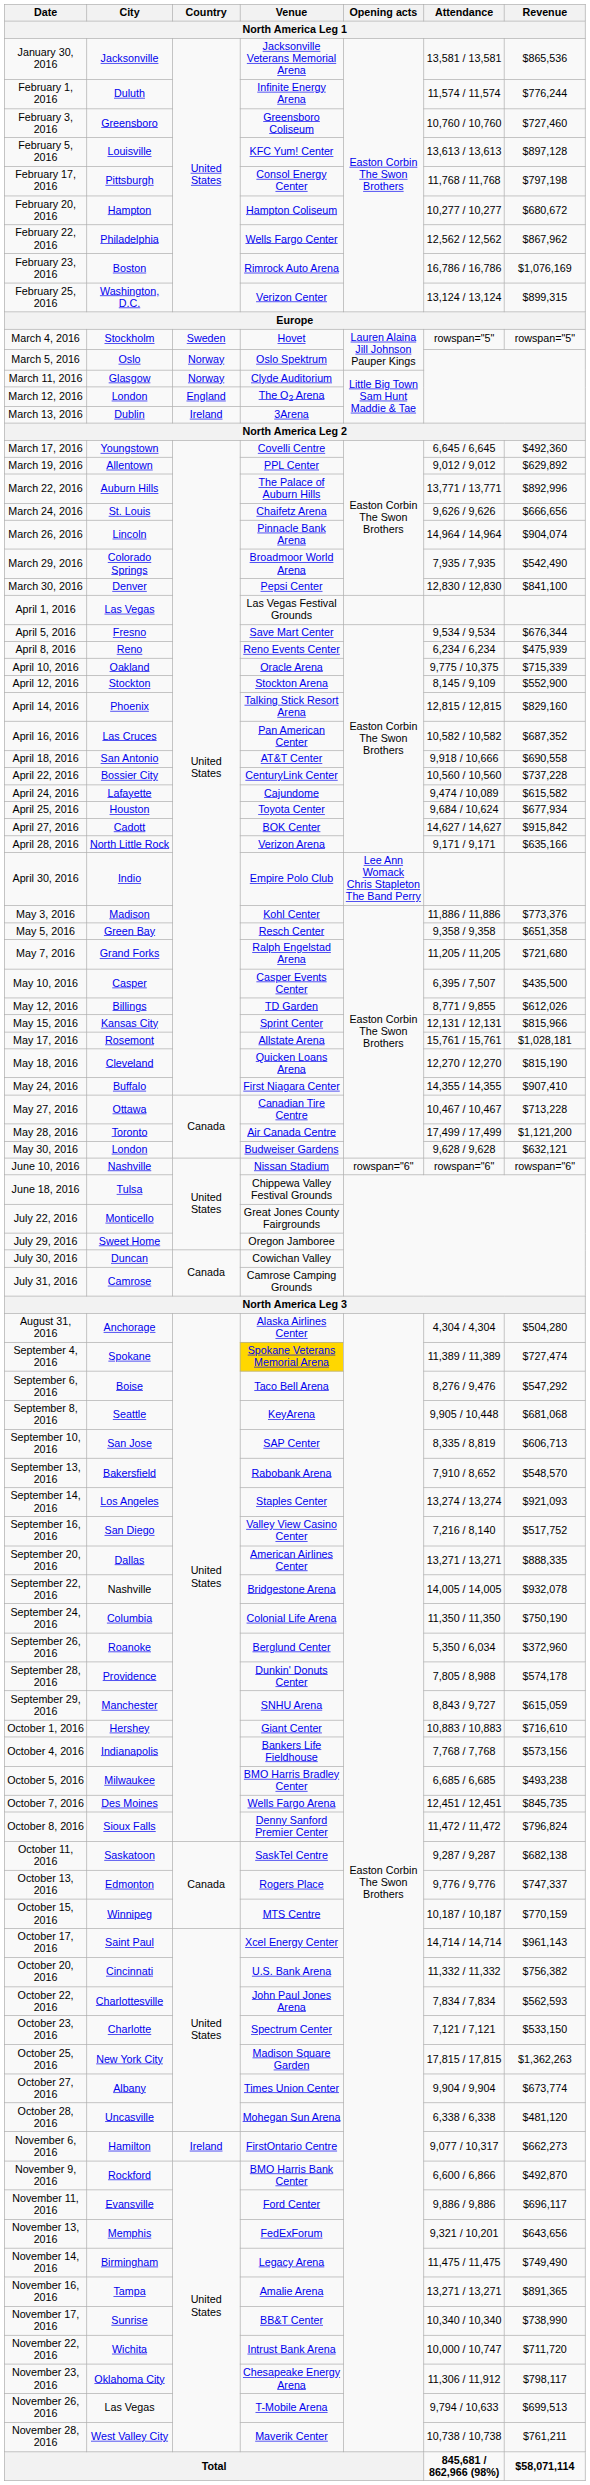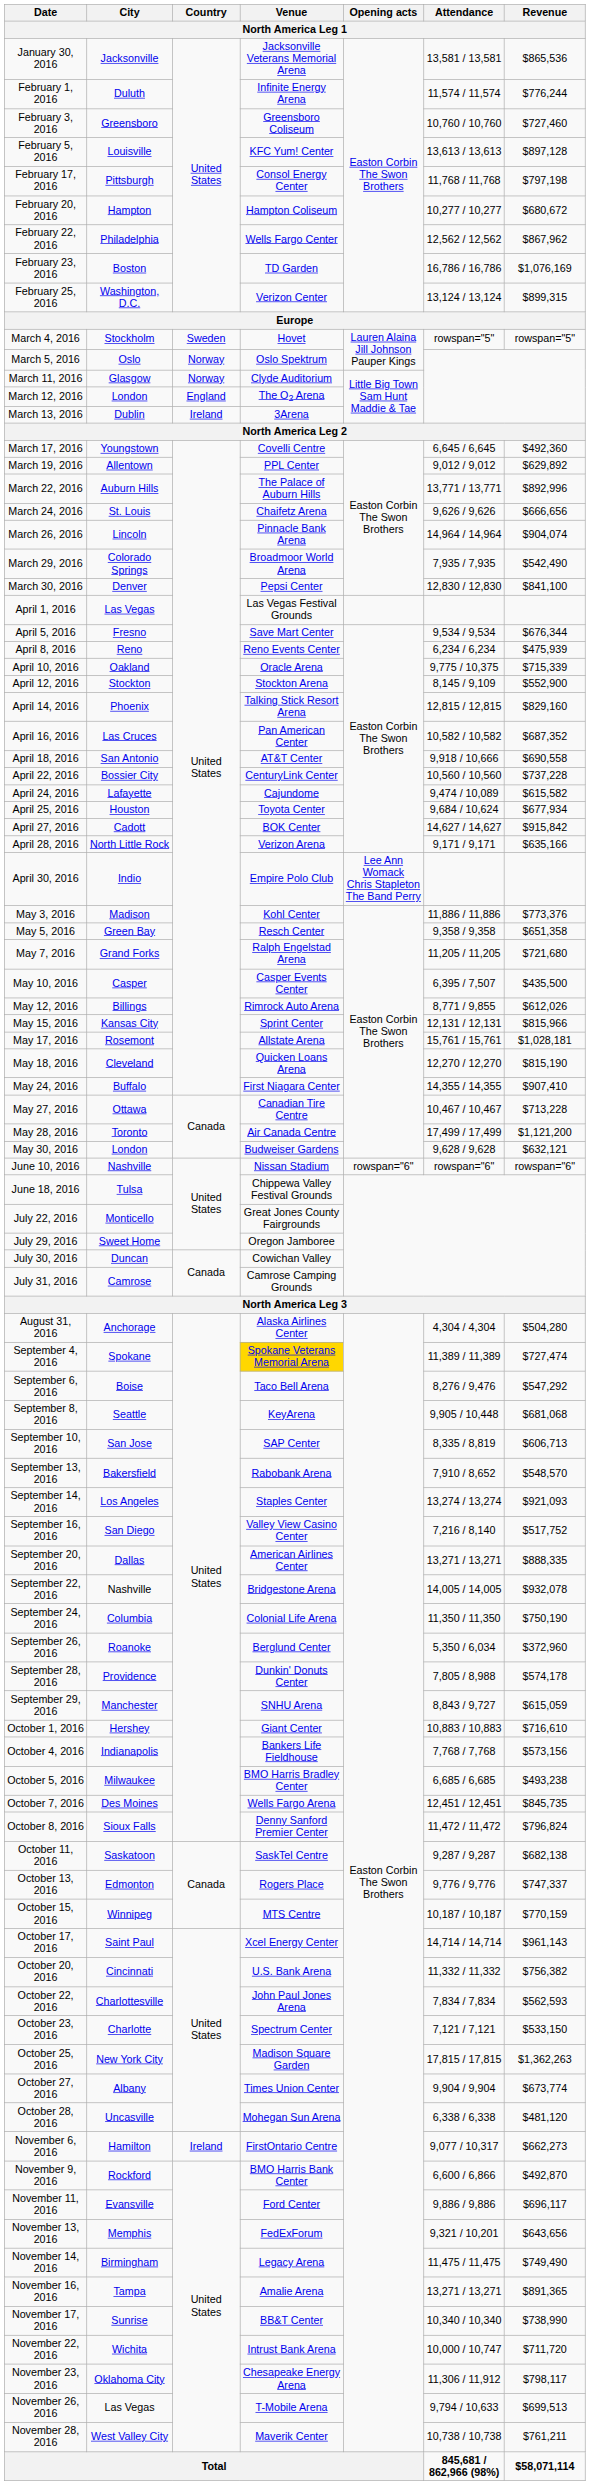(292, 268) Rimrock Auto Arena -> (292, 268) TD Garden
(292, 1006) TD Garden -> (292, 1006) Rimrock Auto Arena
